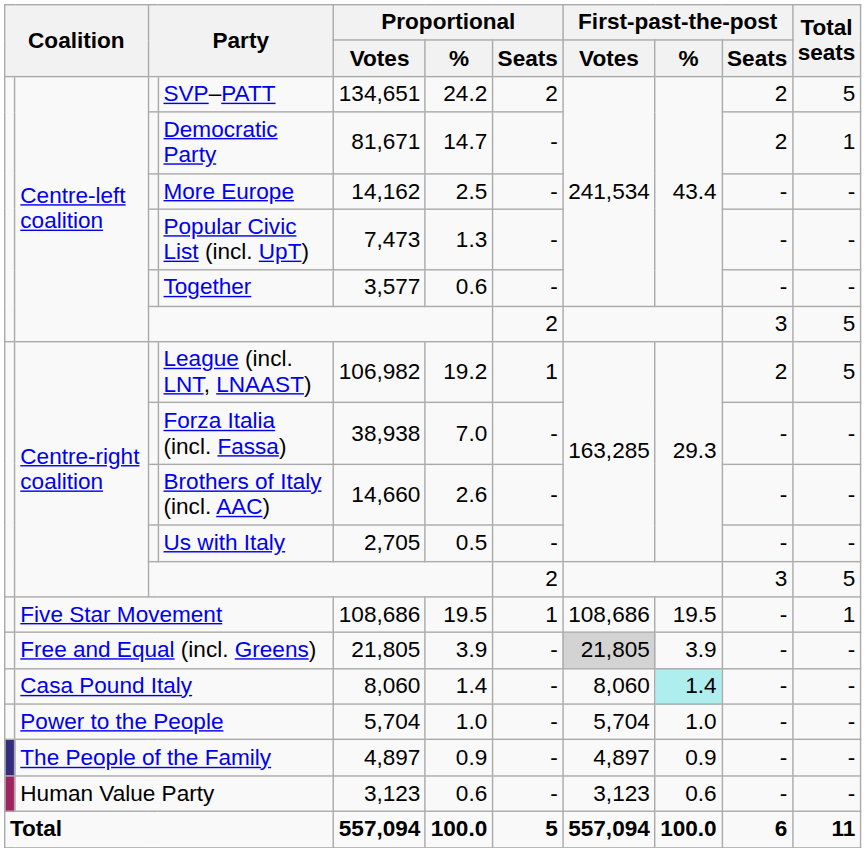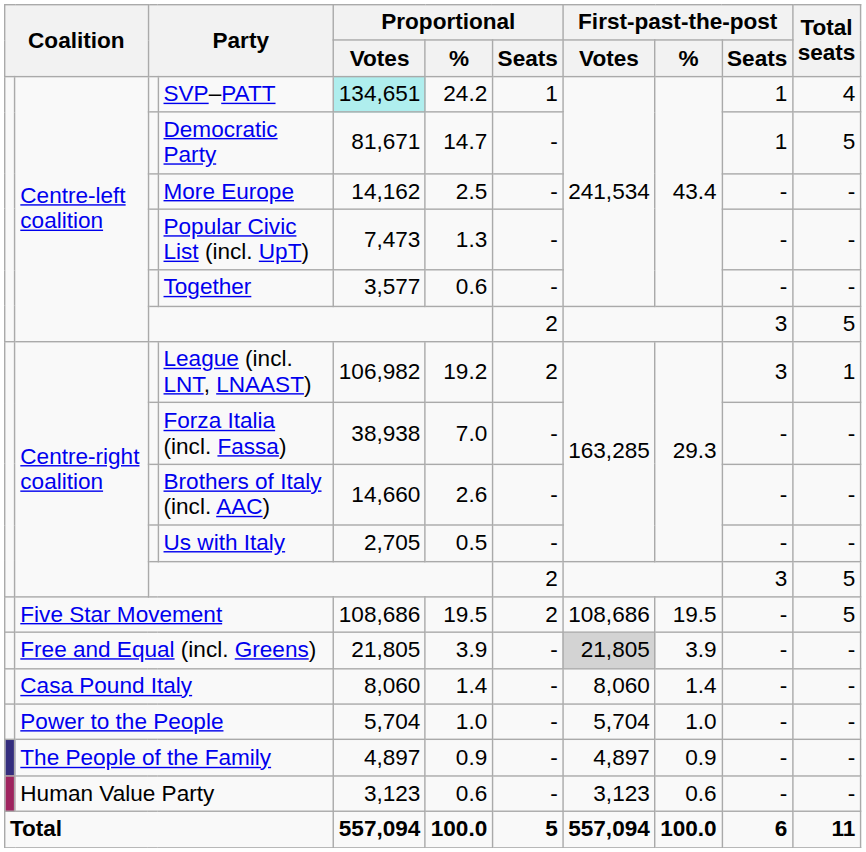(380, 93) no background -> (380, 93) paleturquoise background
(552, 93) 2 -> (552, 93) 1
(781, 93) 2 -> (781, 93) 1
(849, 93) 5 -> (849, 93) 4
(781, 142) 2 -> (781, 142) 1
(849, 142) 1 -> (849, 142) 5
(552, 372) 1 -> (552, 372) 2
(781, 372) 2 -> (781, 372) 3
(849, 372) 5 -> (849, 372) 1
(552, 614) 1 -> (552, 614) 2
(849, 614) 1 -> (849, 614) 5
(701, 685) paleturquoise background -> (701, 685) no background
